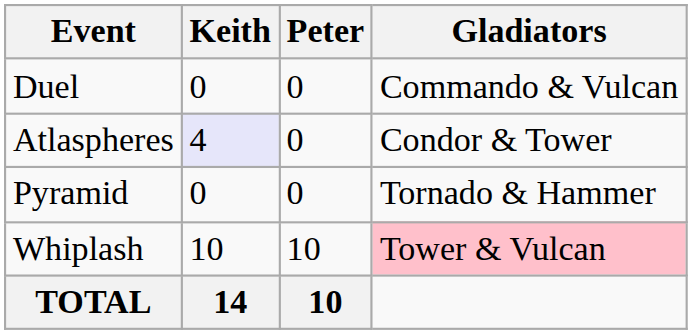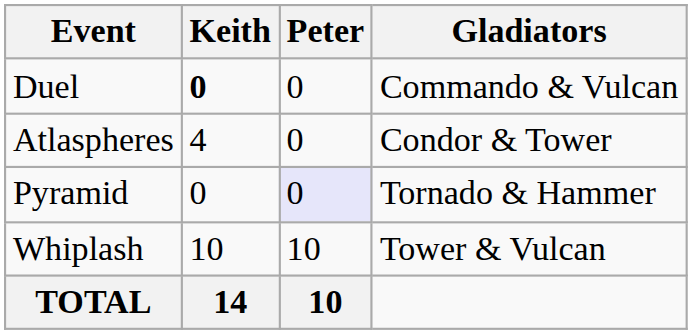(198, 85) normal -> (198, 85) bold
(198, 139) lavender background -> (198, 139) no background
(295, 193) no background -> (295, 193) lavender background
(493, 247) pink background -> (493, 247) no background
